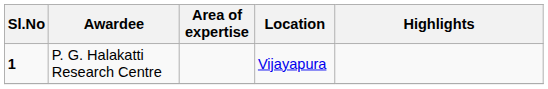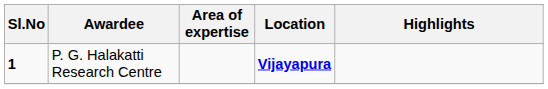(292, 63) normal -> (295, 63) bold
